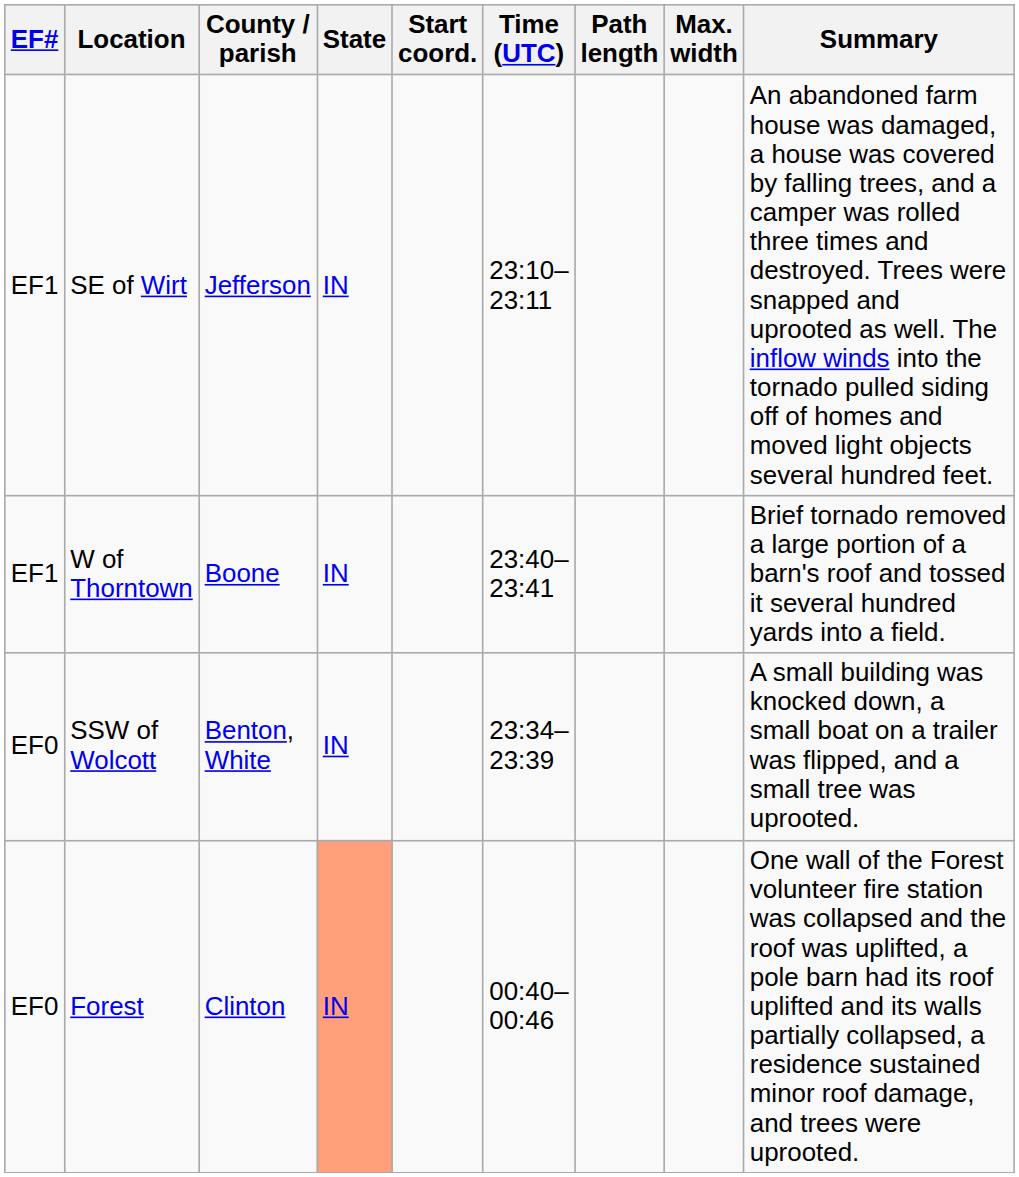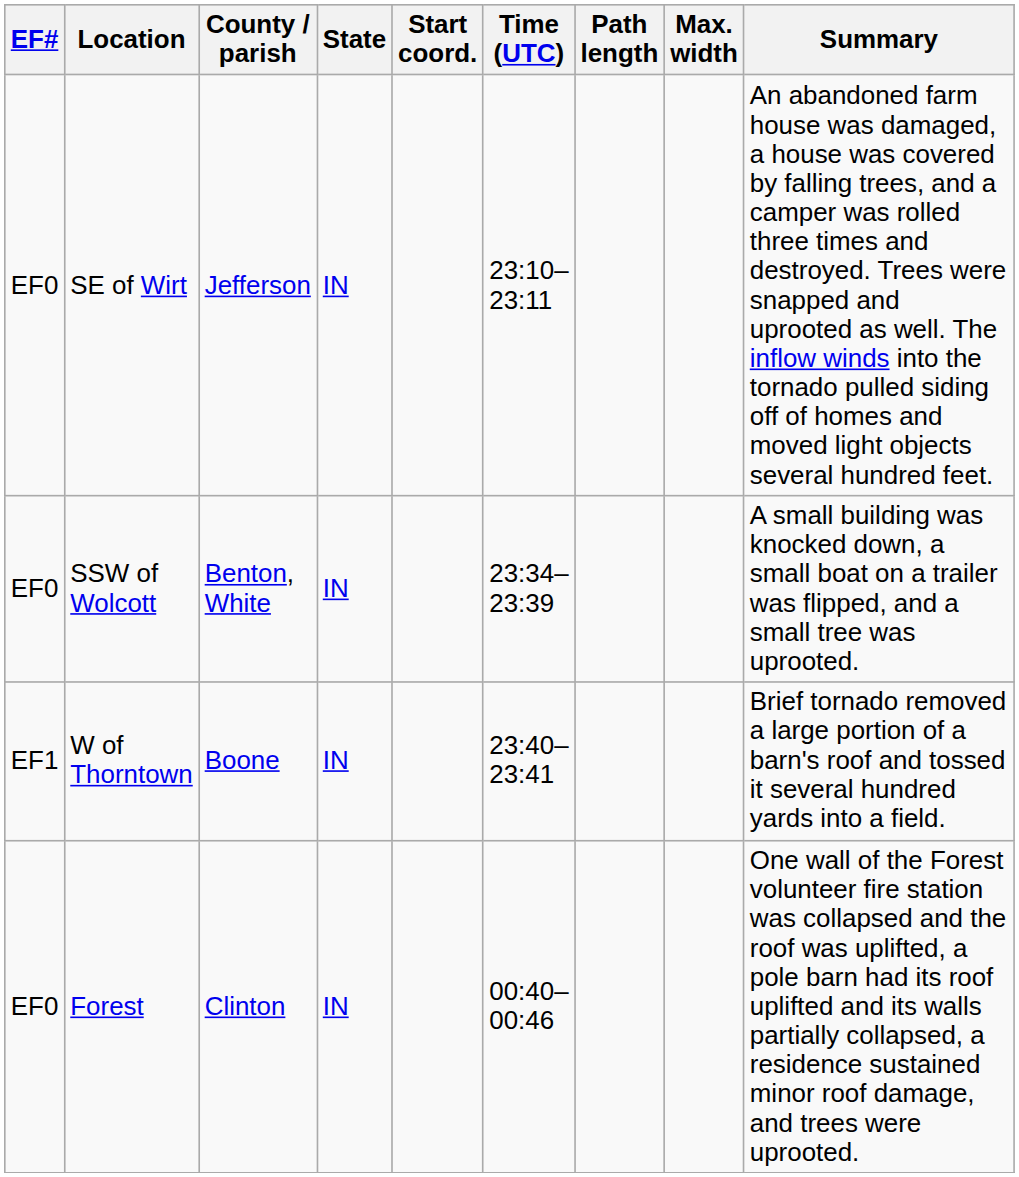(35, 284) EF1 -> (35, 284) EF0
rows swapped: (114, 746) <-> (131, 573)
(336, 1005) lightsalmon background -> (336, 1005) no background
